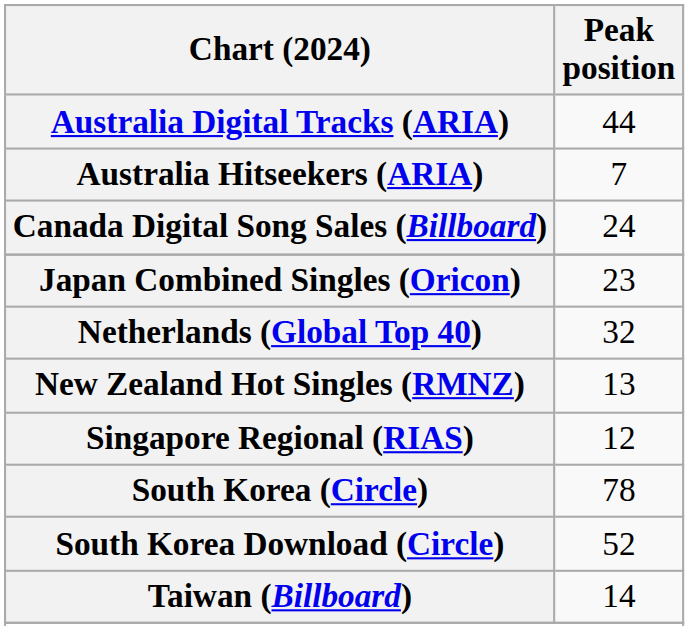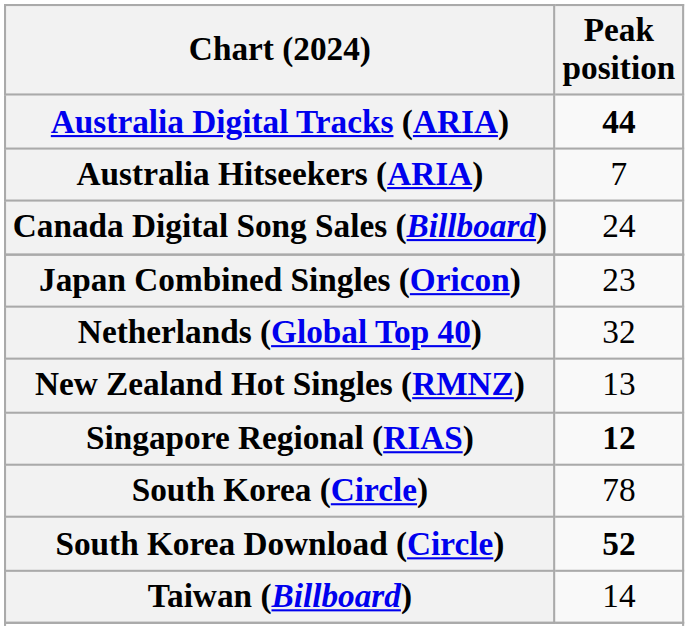(619, 121) normal -> (619, 121) bold
(619, 437) normal -> (619, 437) bold
(619, 543) normal -> (619, 543) bold
